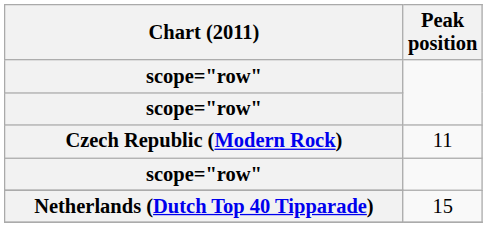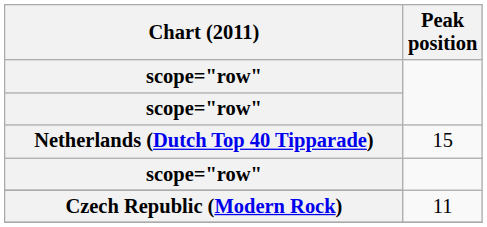rows swapped: (204, 141) <-> (204, 206)
